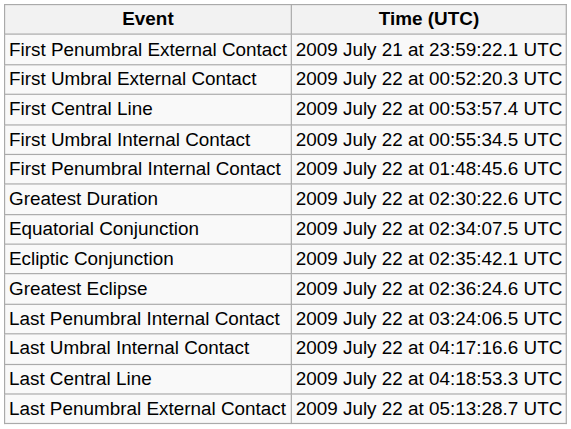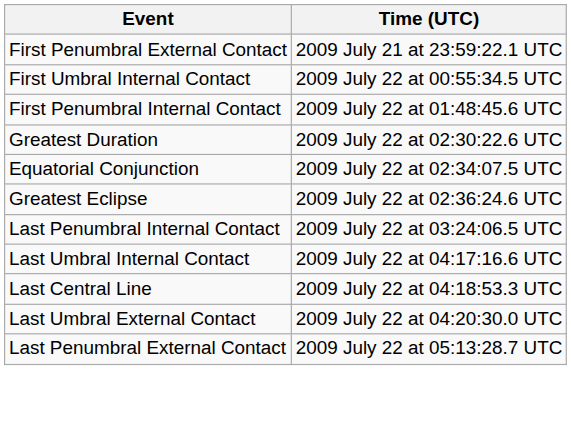- row: (133, 79)
- row: (81, 109)
- row: (91, 259)
+ row: (132, 318)
